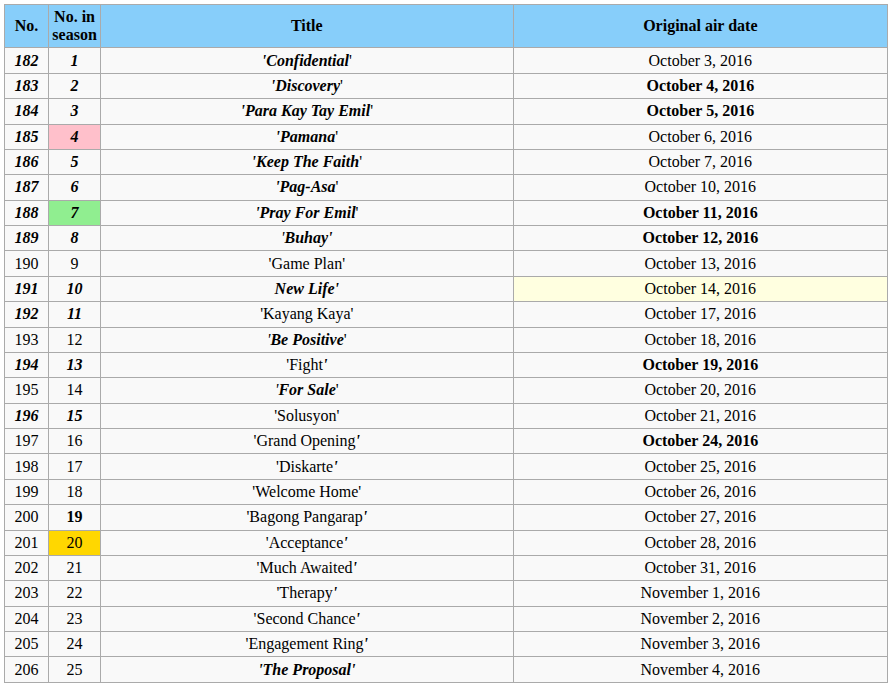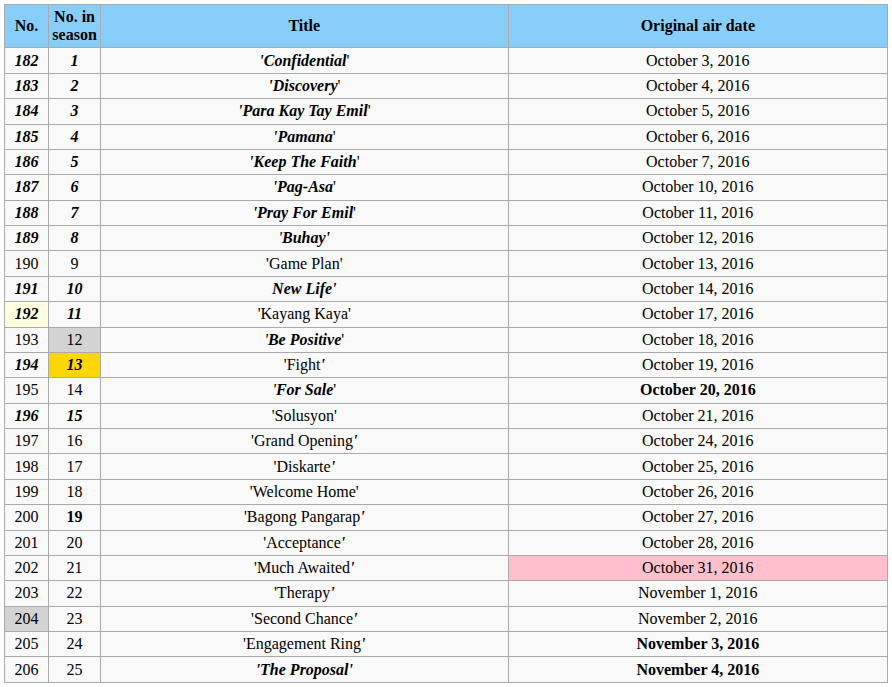(700, 85) bold -> (698, 85) normal
(700, 111) bold -> (698, 111) normal
(75, 136) pink background -> (75, 136) no background
(75, 212) lightgreen background -> (75, 212) no background
(700, 212) bold -> (698, 212) normal
(700, 238) bold -> (698, 238) normal
(700, 288) lightyellow background -> (698, 288) no background
(27, 314) no background -> (27, 314) lightyellow background
(75, 339) no background -> (75, 339) lightgrey background
(75, 365) no background -> (75, 365) gold background
(700, 365) bold -> (698, 365) normal
(700, 390) normal -> (698, 390) bold
(700, 441) bold -> (698, 441) normal
(75, 542) gold background -> (75, 542) no background
(700, 568) no background -> (698, 568) pink background
(27, 618) no background -> (27, 618) lightgrey background
(700, 644) normal -> (698, 644) bold
(700, 669) normal -> (698, 669) bold
